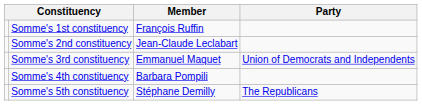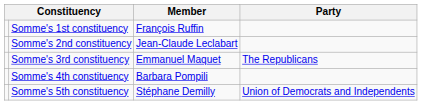(328, 60) Union of Democrats and Independents -> (280, 60) The Republicans
(280, 92) The Republicans -> (328, 92) Union of Democrats and Independents
